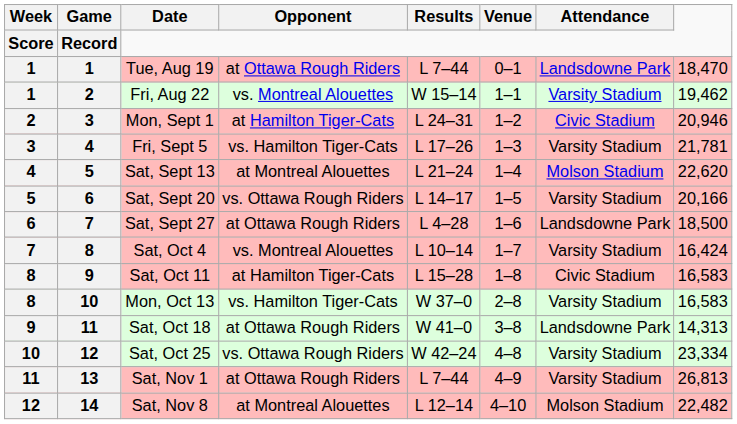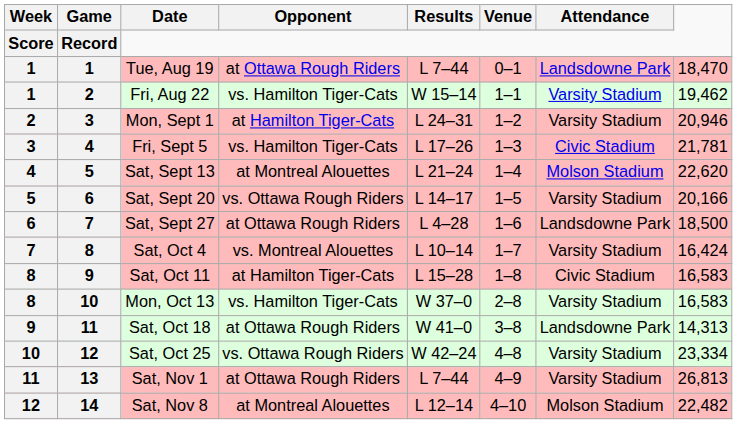(313, 95) vs. Montreal Alouettes -> (313, 95) vs. Hamilton Tiger-Cats
(605, 120) Civic Stadium -> (605, 120) Varsity Stadium
(605, 146) Varsity Stadium -> (605, 146) Civic Stadium
